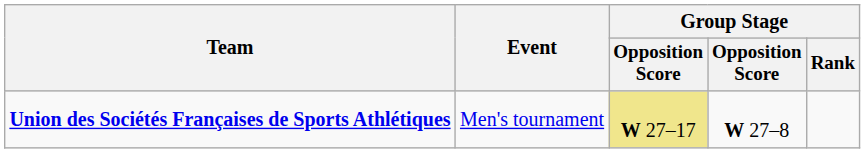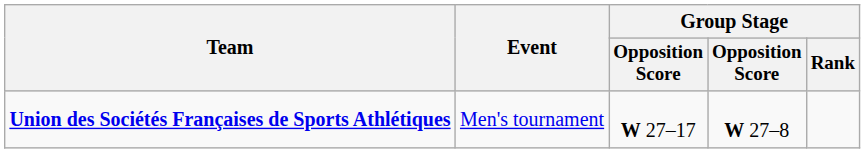(658, 131) khaki background -> (658, 131) no background
